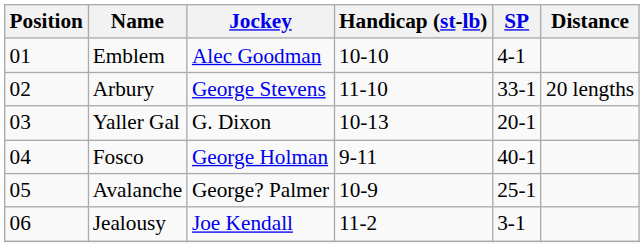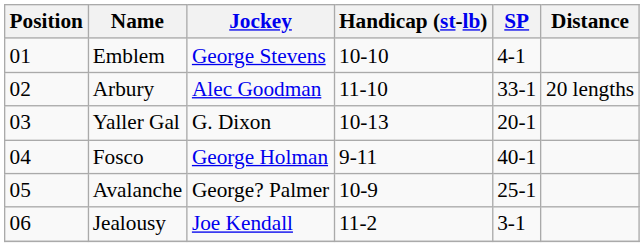(257, 55) Alec Goodman -> (259, 55) George Stevens
(259, 88) George Stevens -> (257, 88) Alec Goodman
